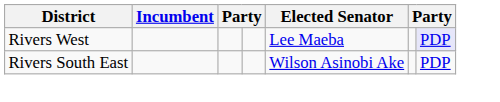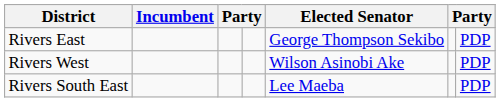+ row: (47, 39)
(307, 39) Lee Maeba -> (337, 62) Wilson Asinobi Ake
(435, 39) lavender background -> (475, 62) no background
(337, 62) Wilson Asinobi Ake -> (307, 85) Lee Maeba
